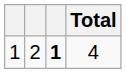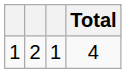(56, 52) bold -> (56, 52) normal
